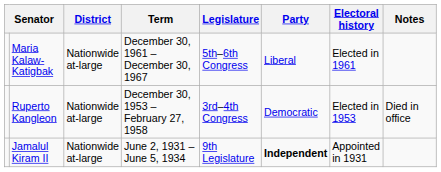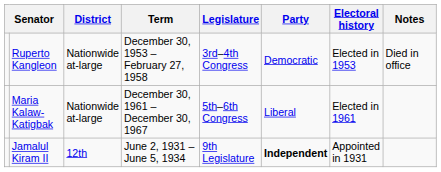rows swapped: (32, 60) <-> (34, 112)
(93, 153) Nationwide at-large -> (77, 153) 12th
